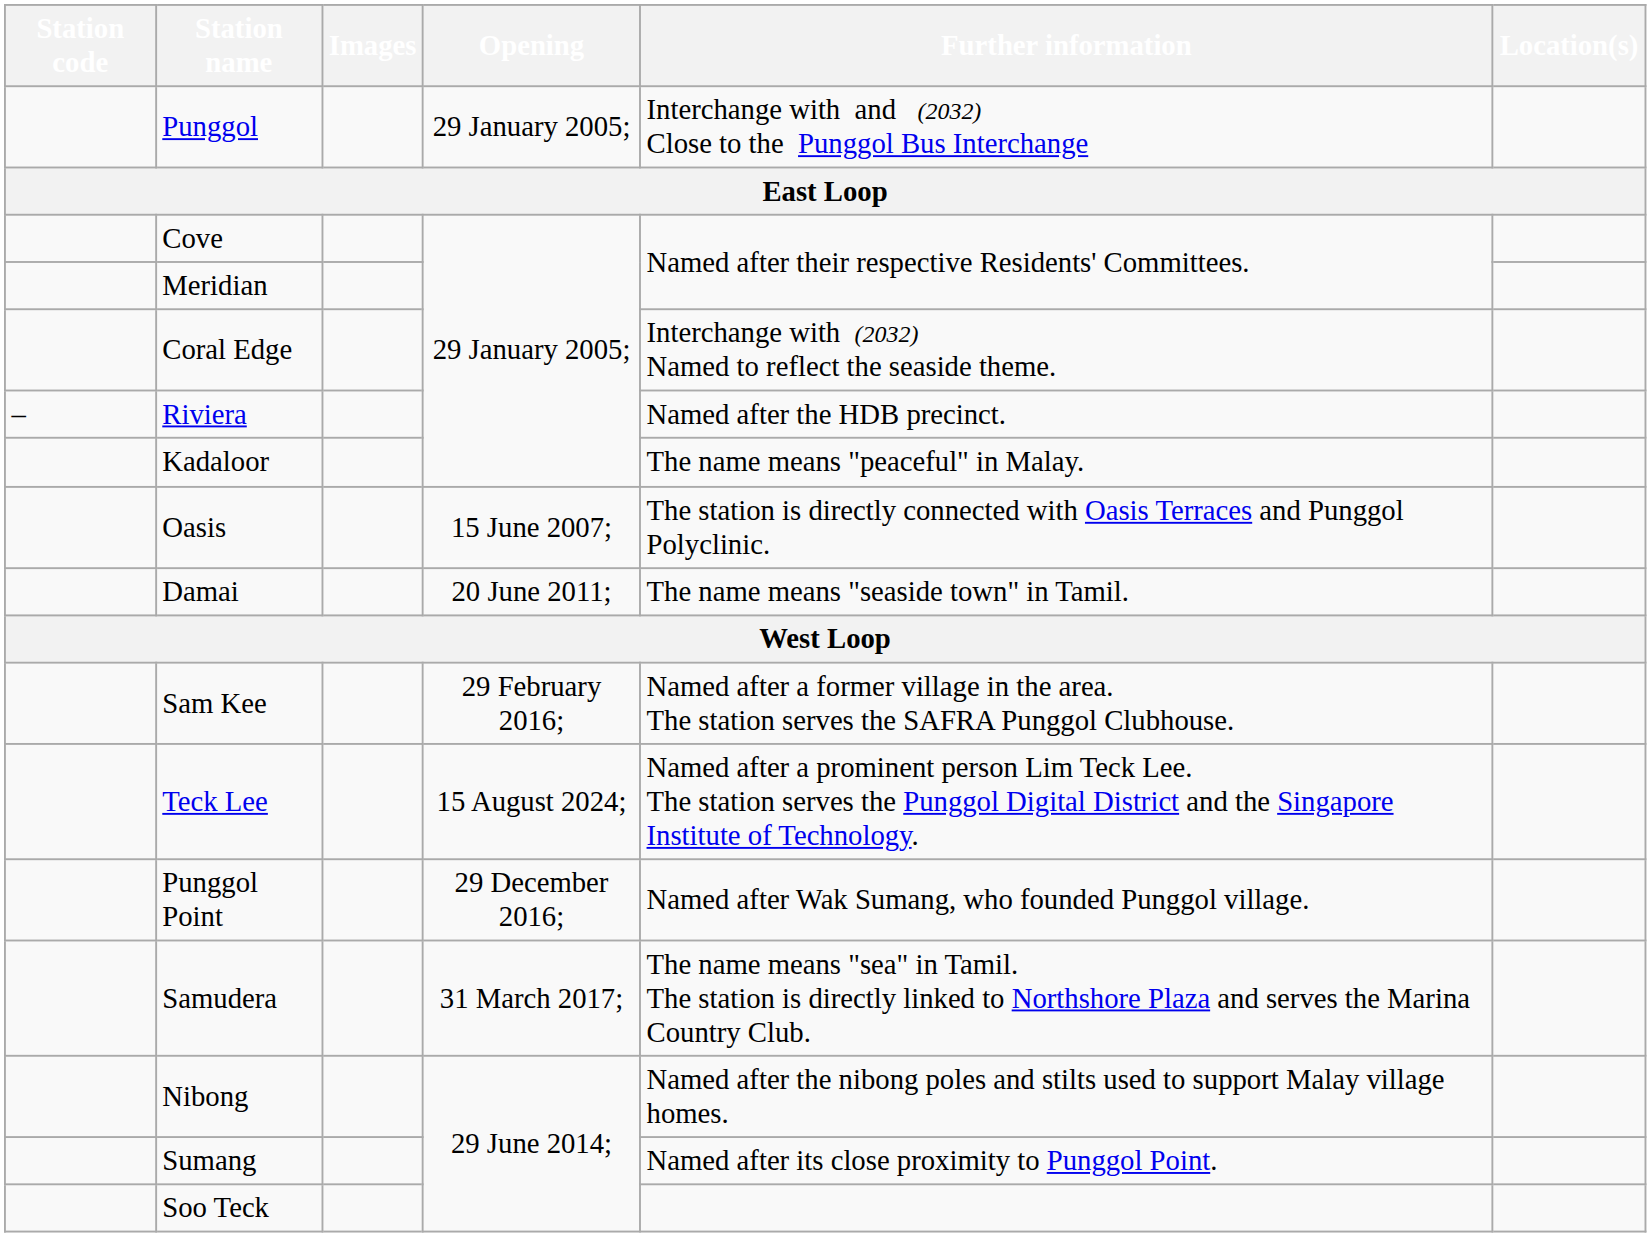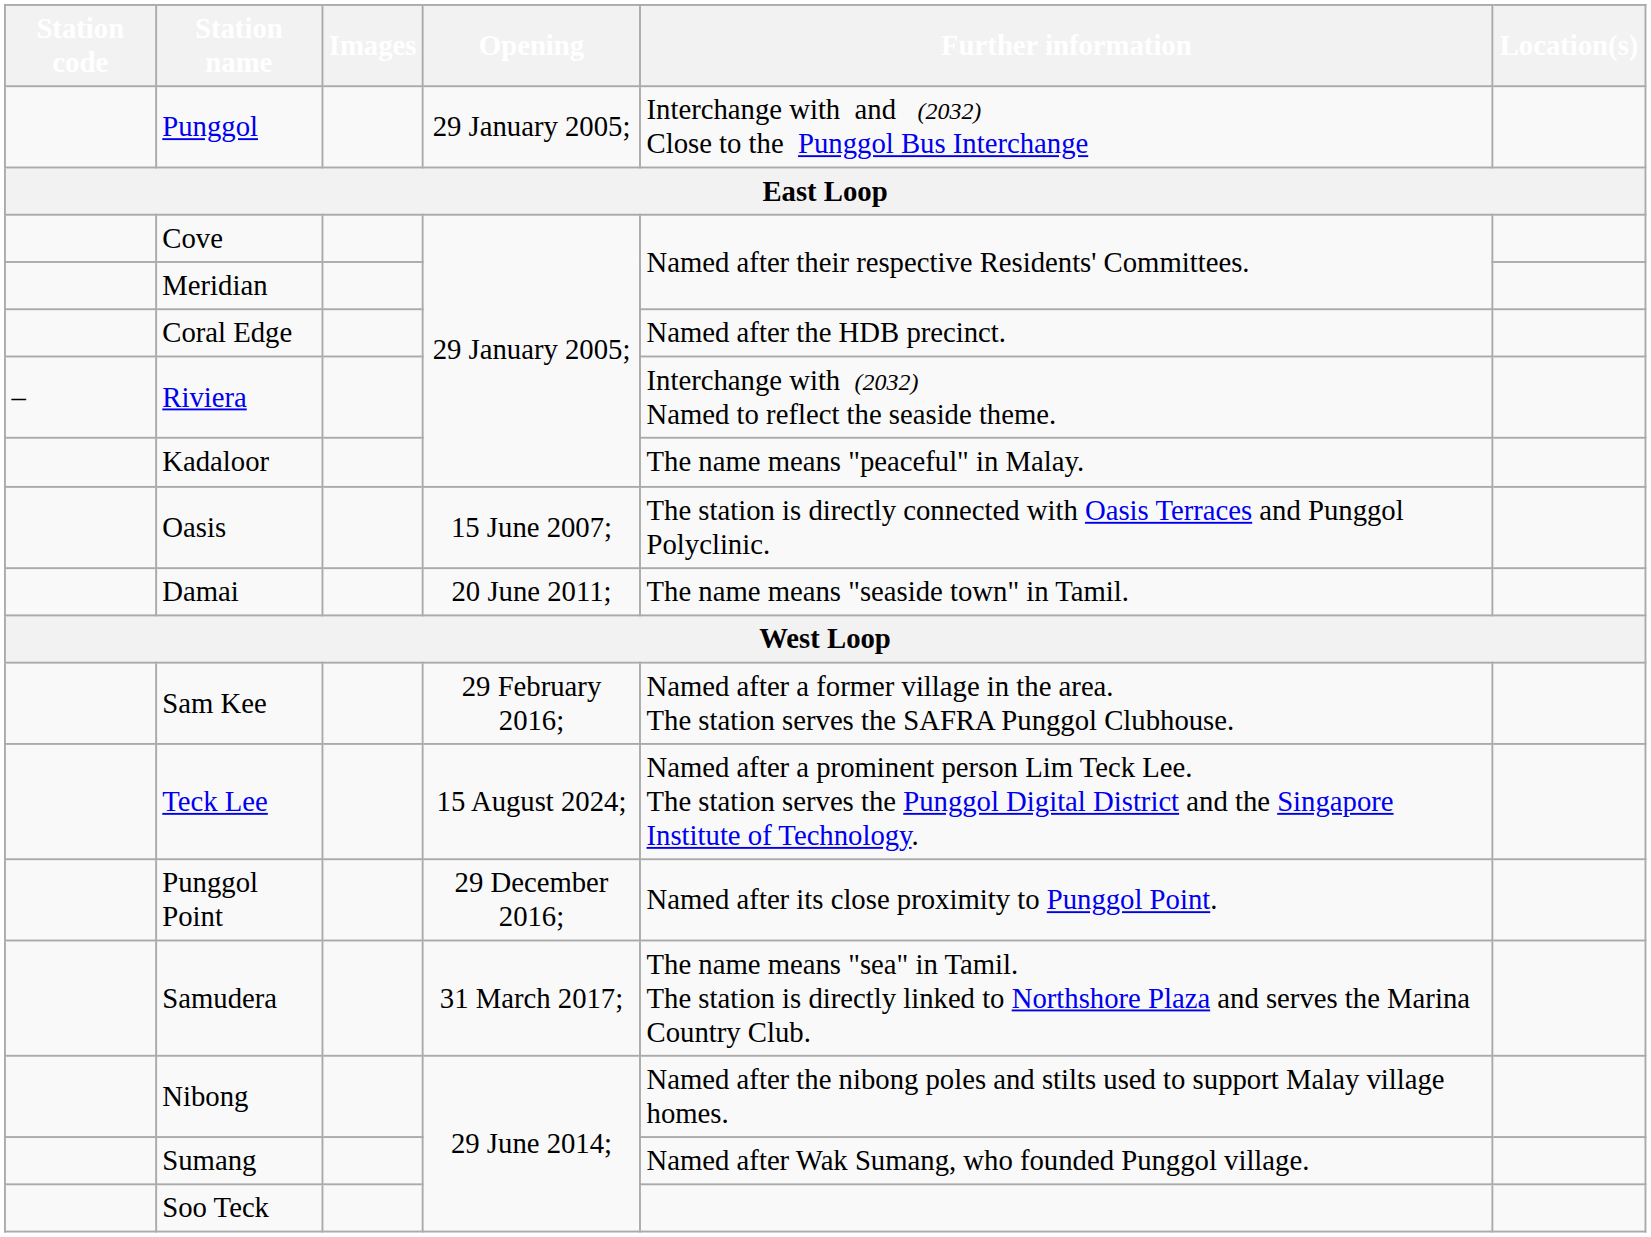(851, 350) Interchange with (2032) Named to reflect the seaside theme. -> (826, 333) Named after the HDB precinct.
(826, 414) Named after the HDB precinct. -> (851, 397) Interchange with (2032) Named to reflect the seaside theme.
(978, 899) Named after Wak Sumang, who founded Punggol village. -> (932, 899) Named after its close proximity to Punggol Point.
(932, 1160) Named after its close proximity to Punggol Point. -> (978, 1160) Named after Wak Sumang, who founded Punggol village.
